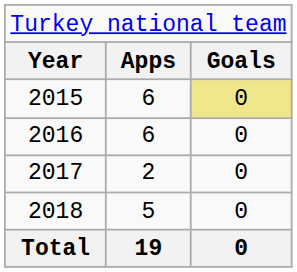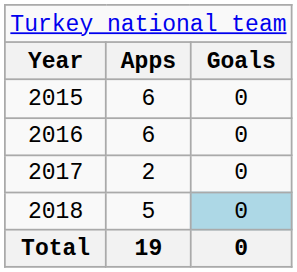(241, 99) khaki background -> (241, 99) no background
(241, 211) no background -> (241, 211) lightblue background
